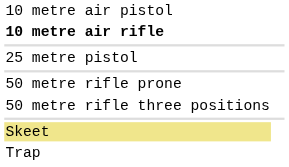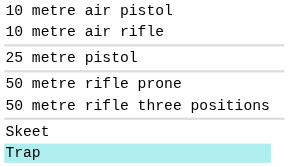(85, 32) bold -> (85, 32) normal
(27, 132) khaki background -> (27, 132) no background
(23, 153) no background -> (23, 153) paleturquoise background
